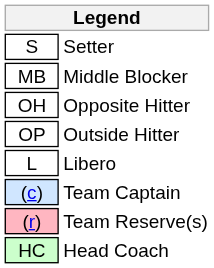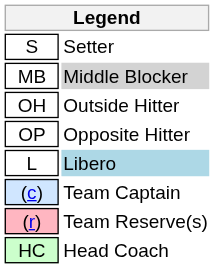(126, 76) no background -> (126, 76) lightgrey background
(127, 105) Opposite Hitter -> (121, 105) Outside Hitter
(121, 134) Outside Hitter -> (127, 134) Opposite Hitter
(90, 163) no background -> (90, 163) lightblue background
